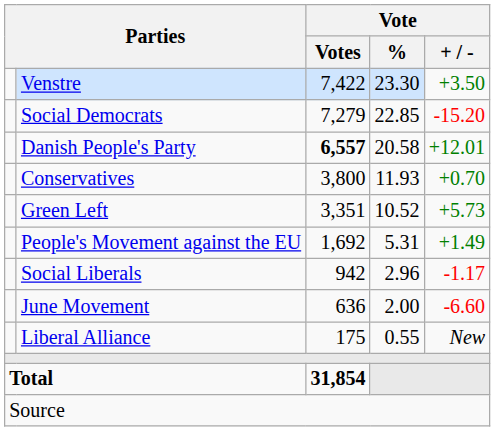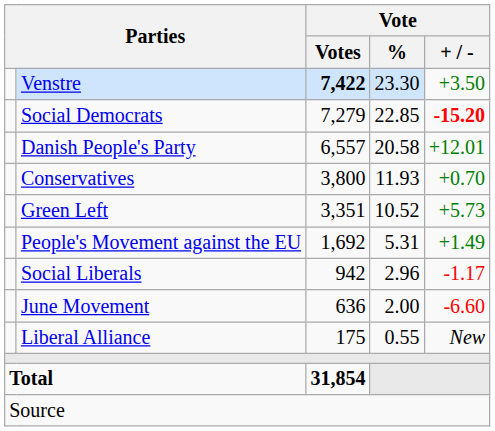(343, 83) normal -> (343, 83) bold
(459, 115) normal -> (459, 115) bold
(343, 147) bold -> (343, 147) normal
